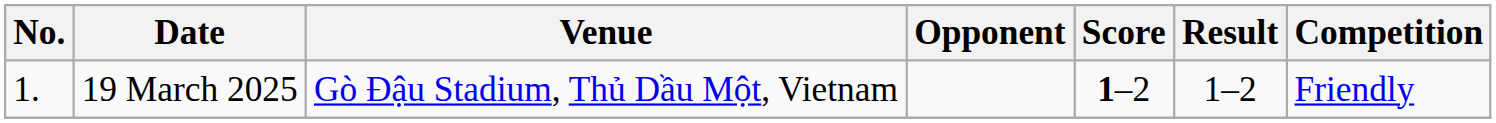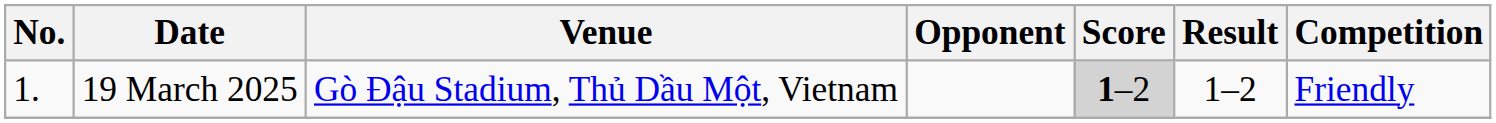(1124, 88) no background -> (1124, 88) lightgrey background
